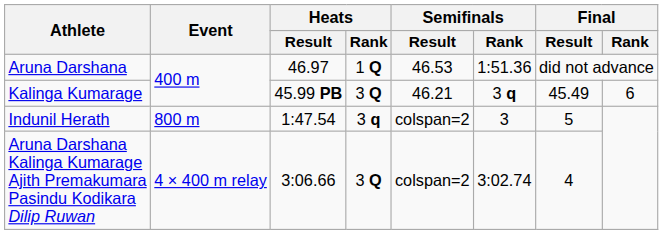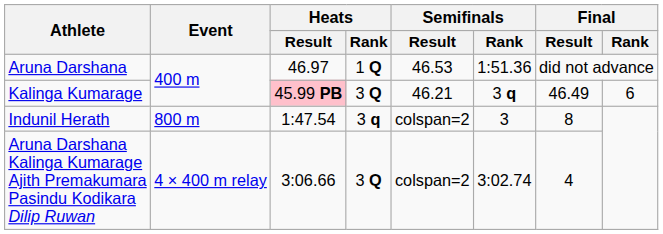(308, 93) no background -> (308, 93) pink background
(569, 93) 45.49 -> (569, 93) 46.49
(569, 119) 5 -> (569, 119) 8
